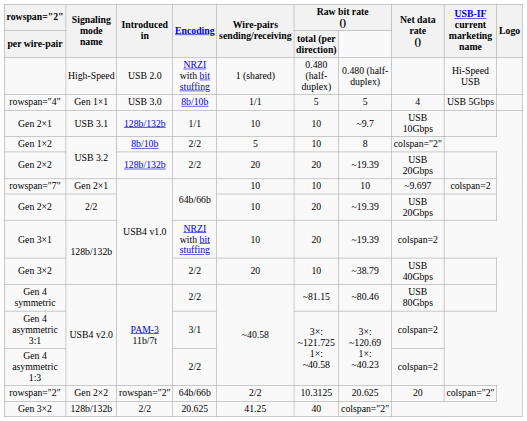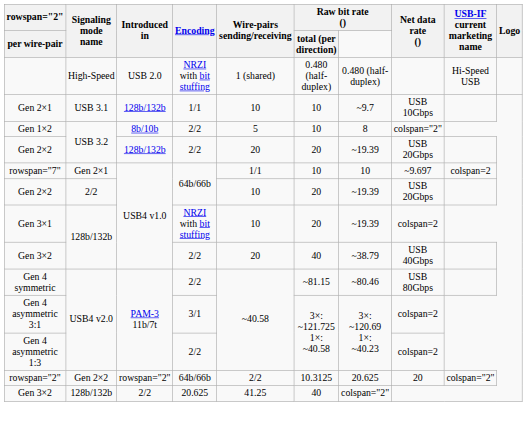- row: (35, 102)
(255, 186) 10 -> (255, 170) 1/1
(316, 271) 10 -> (316, 255) 40
